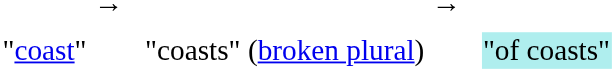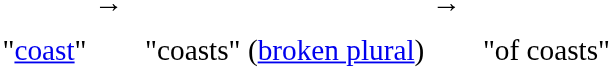(546, 50) paleturquoise background -> (546, 50) no background
